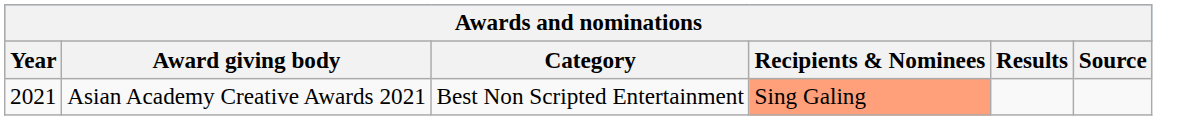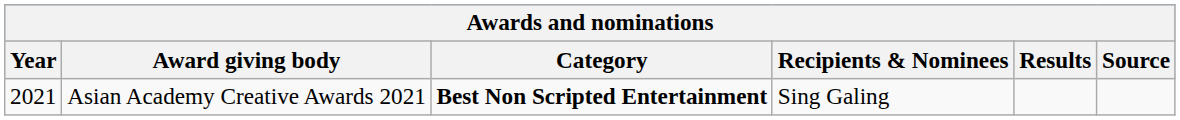(590, 96) normal -> (602, 96) bold
(810, 96) lightsalmon background -> (834, 96) no background
